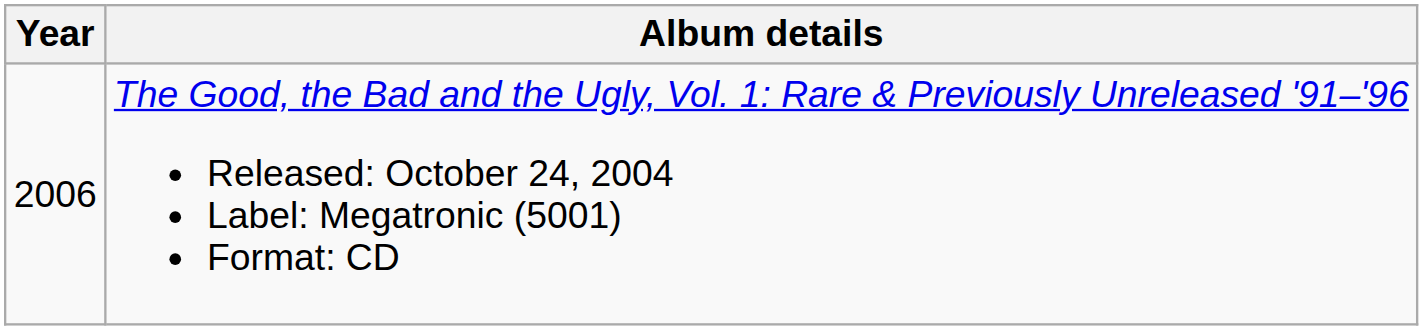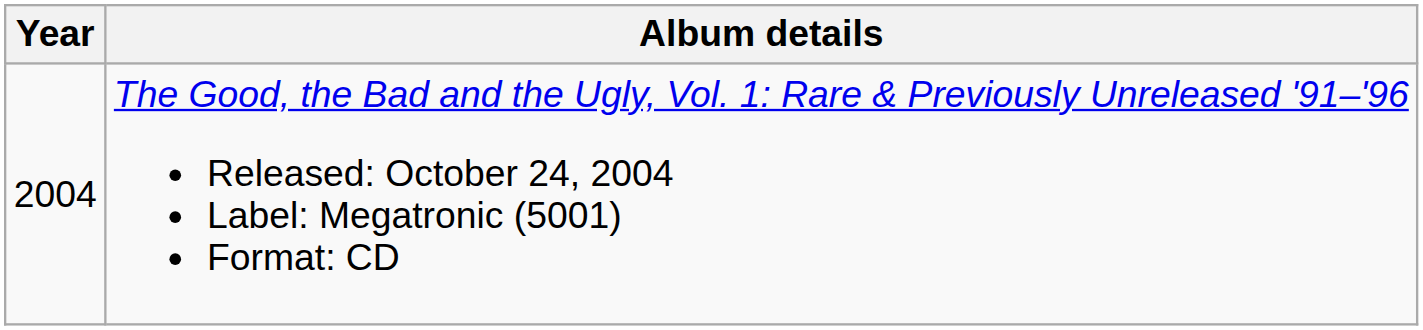(55, 193) 2006 -> (55, 193) 2004
